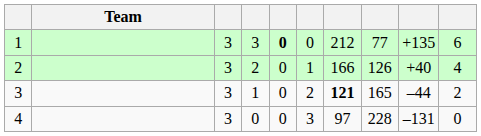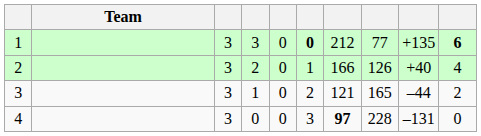(283, 42) bold -> (283, 42) normal
(310, 42) normal -> (310, 42) bold
(458, 42) normal -> (458, 42) bold
(342, 93) bold -> (342, 93) normal
(342, 118) normal -> (342, 118) bold
